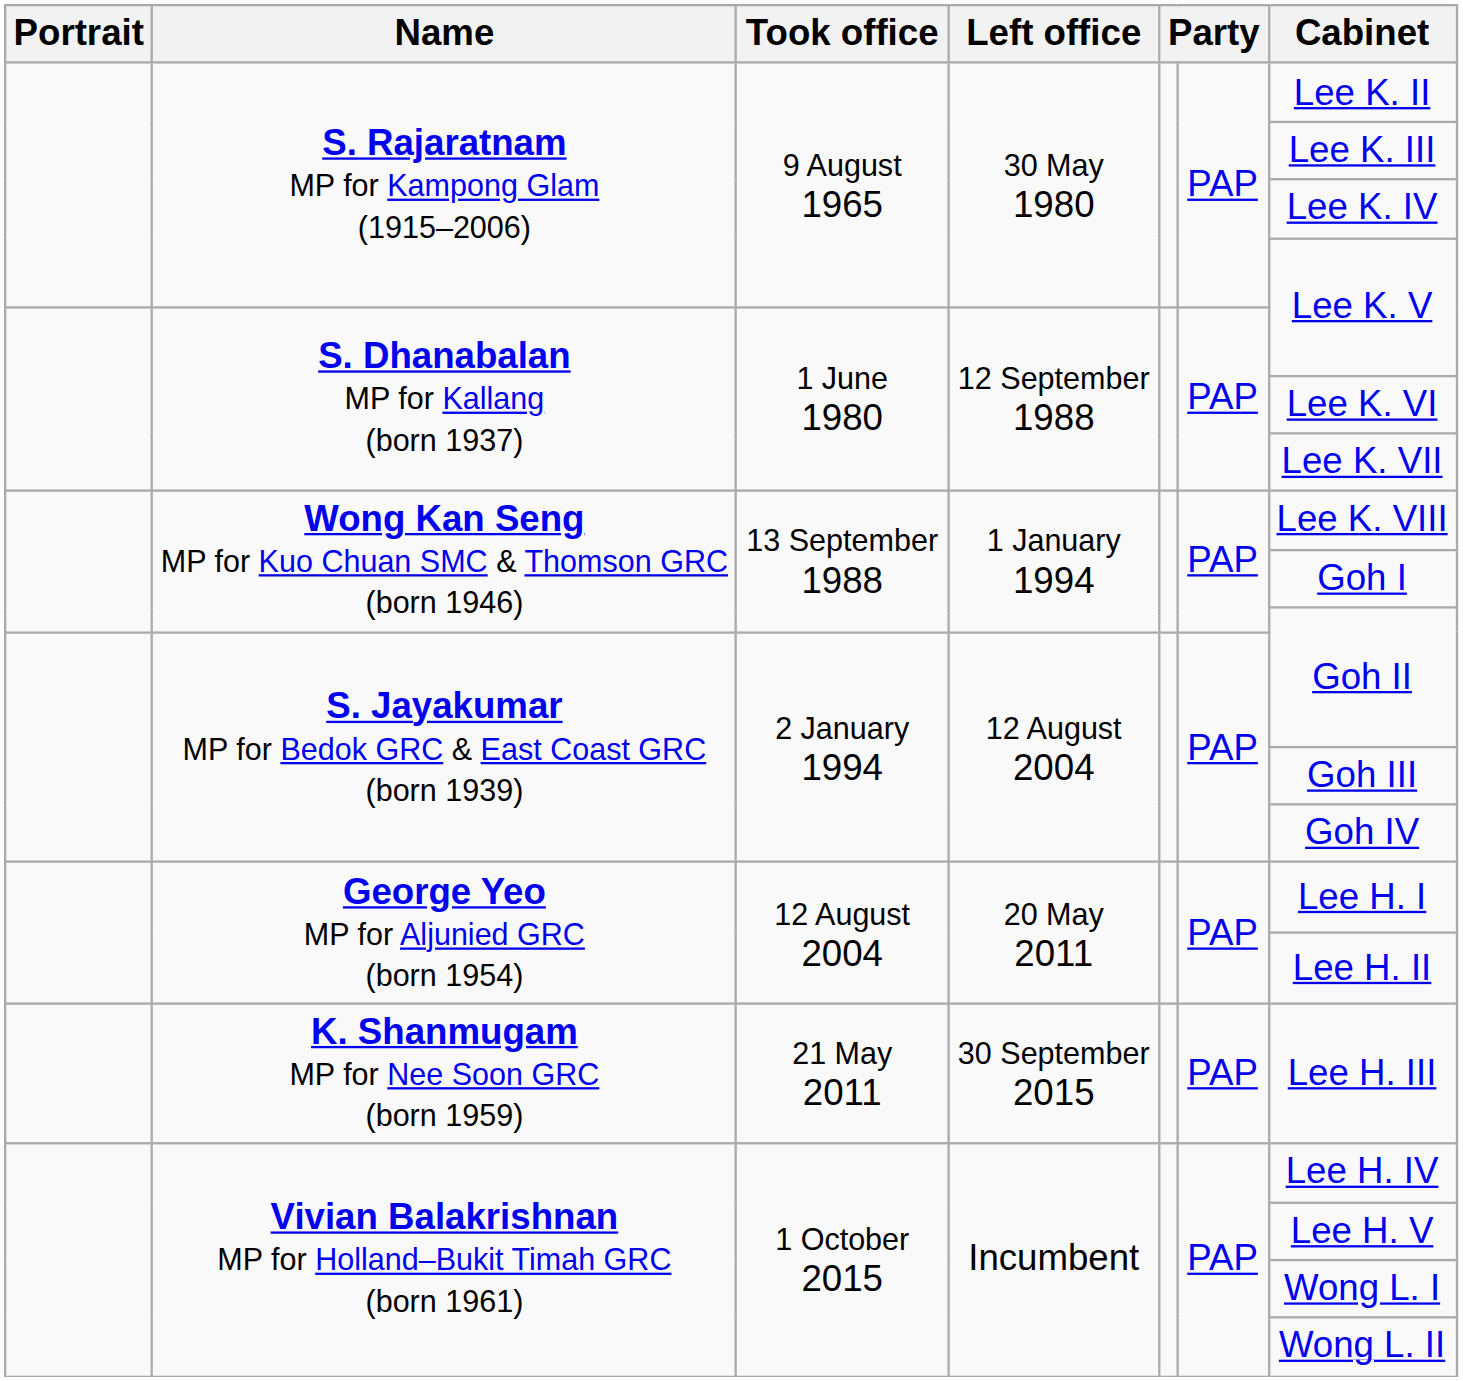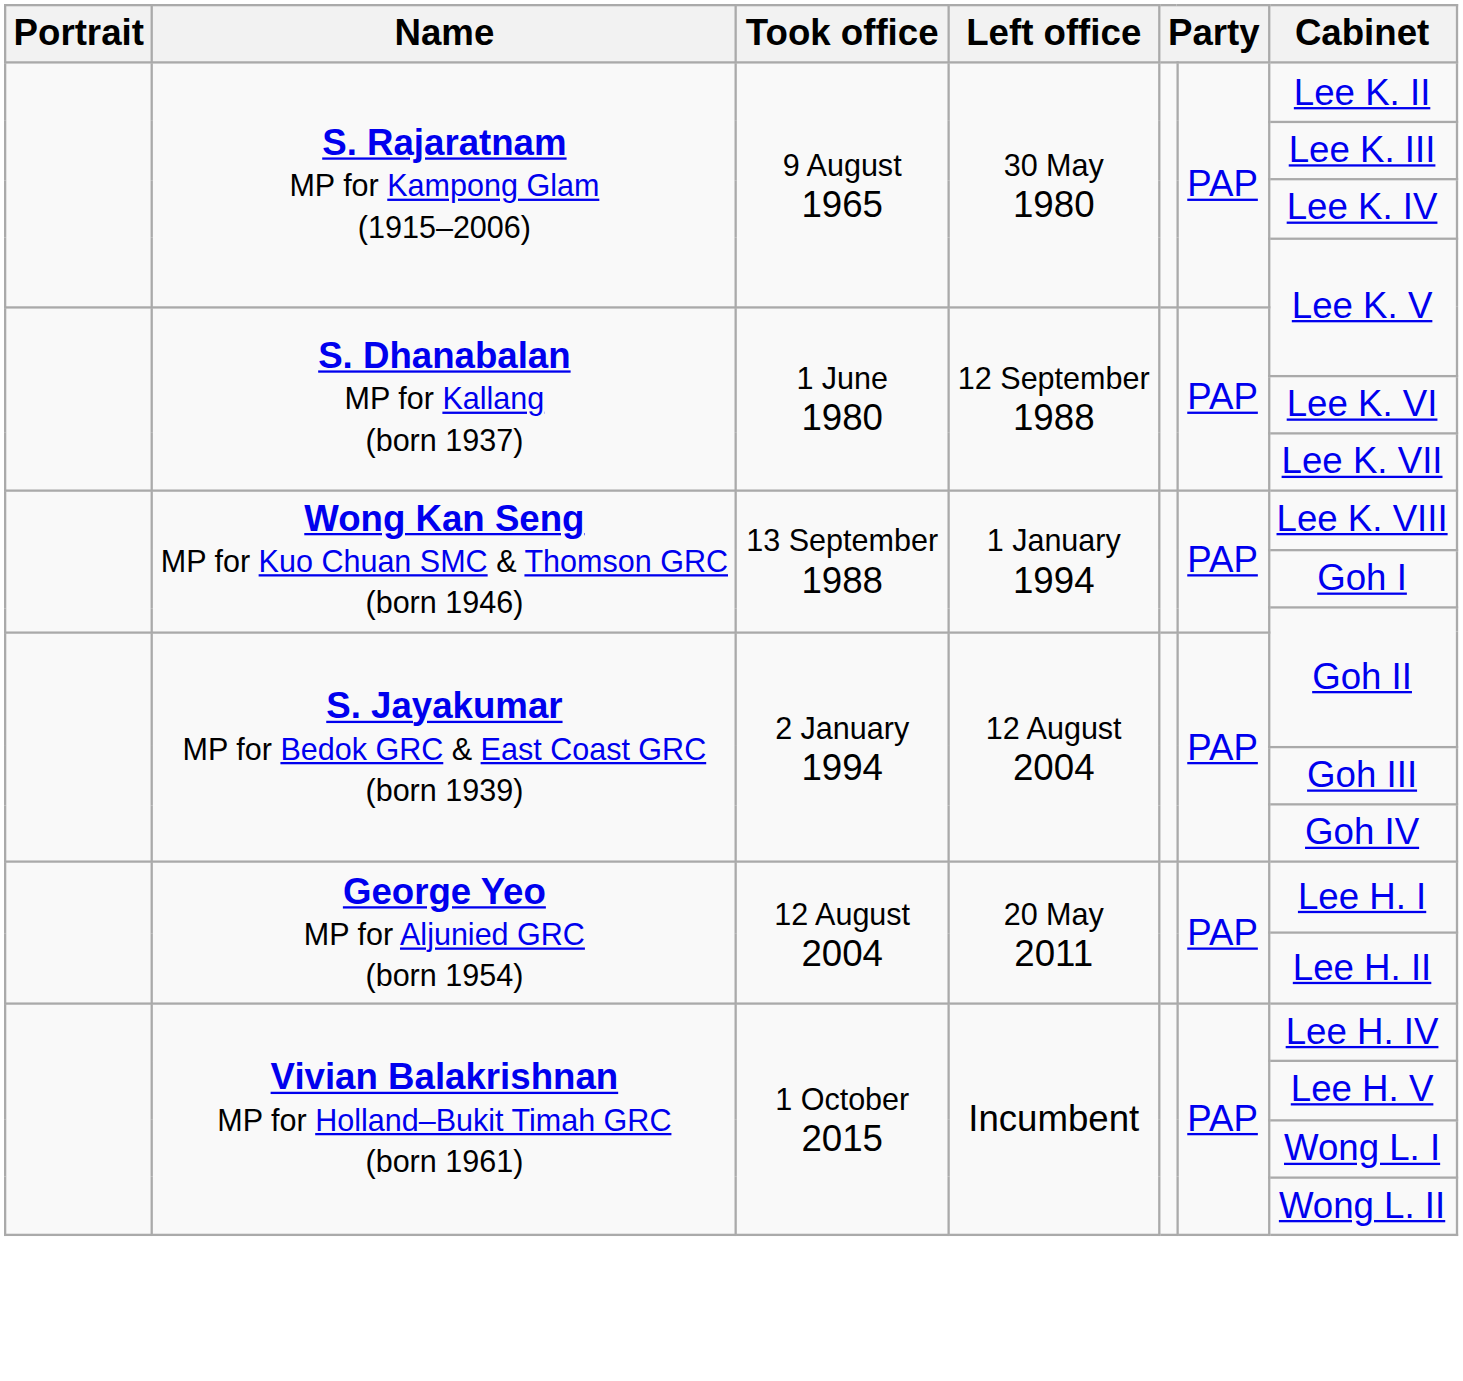- row: (444, 1072)
